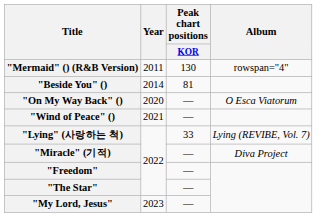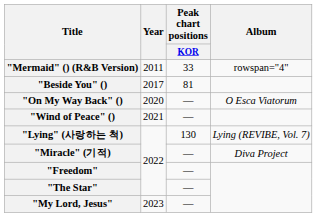(188, 68) 130 -> (188, 68) 33
(153, 84) 2014 -> (153, 84) 2017
(188, 135) 33 -> (188, 135) 130
